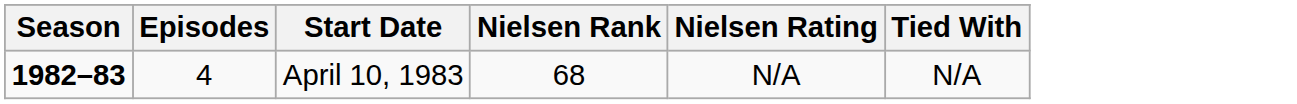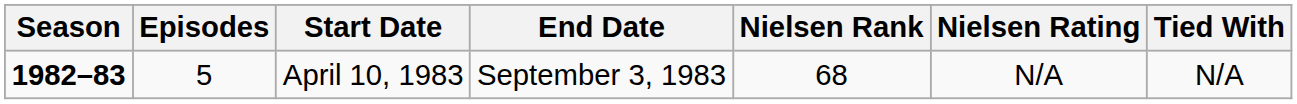+ column: (602, 27)
(204, 74) 4 -> (204, 74) 5
